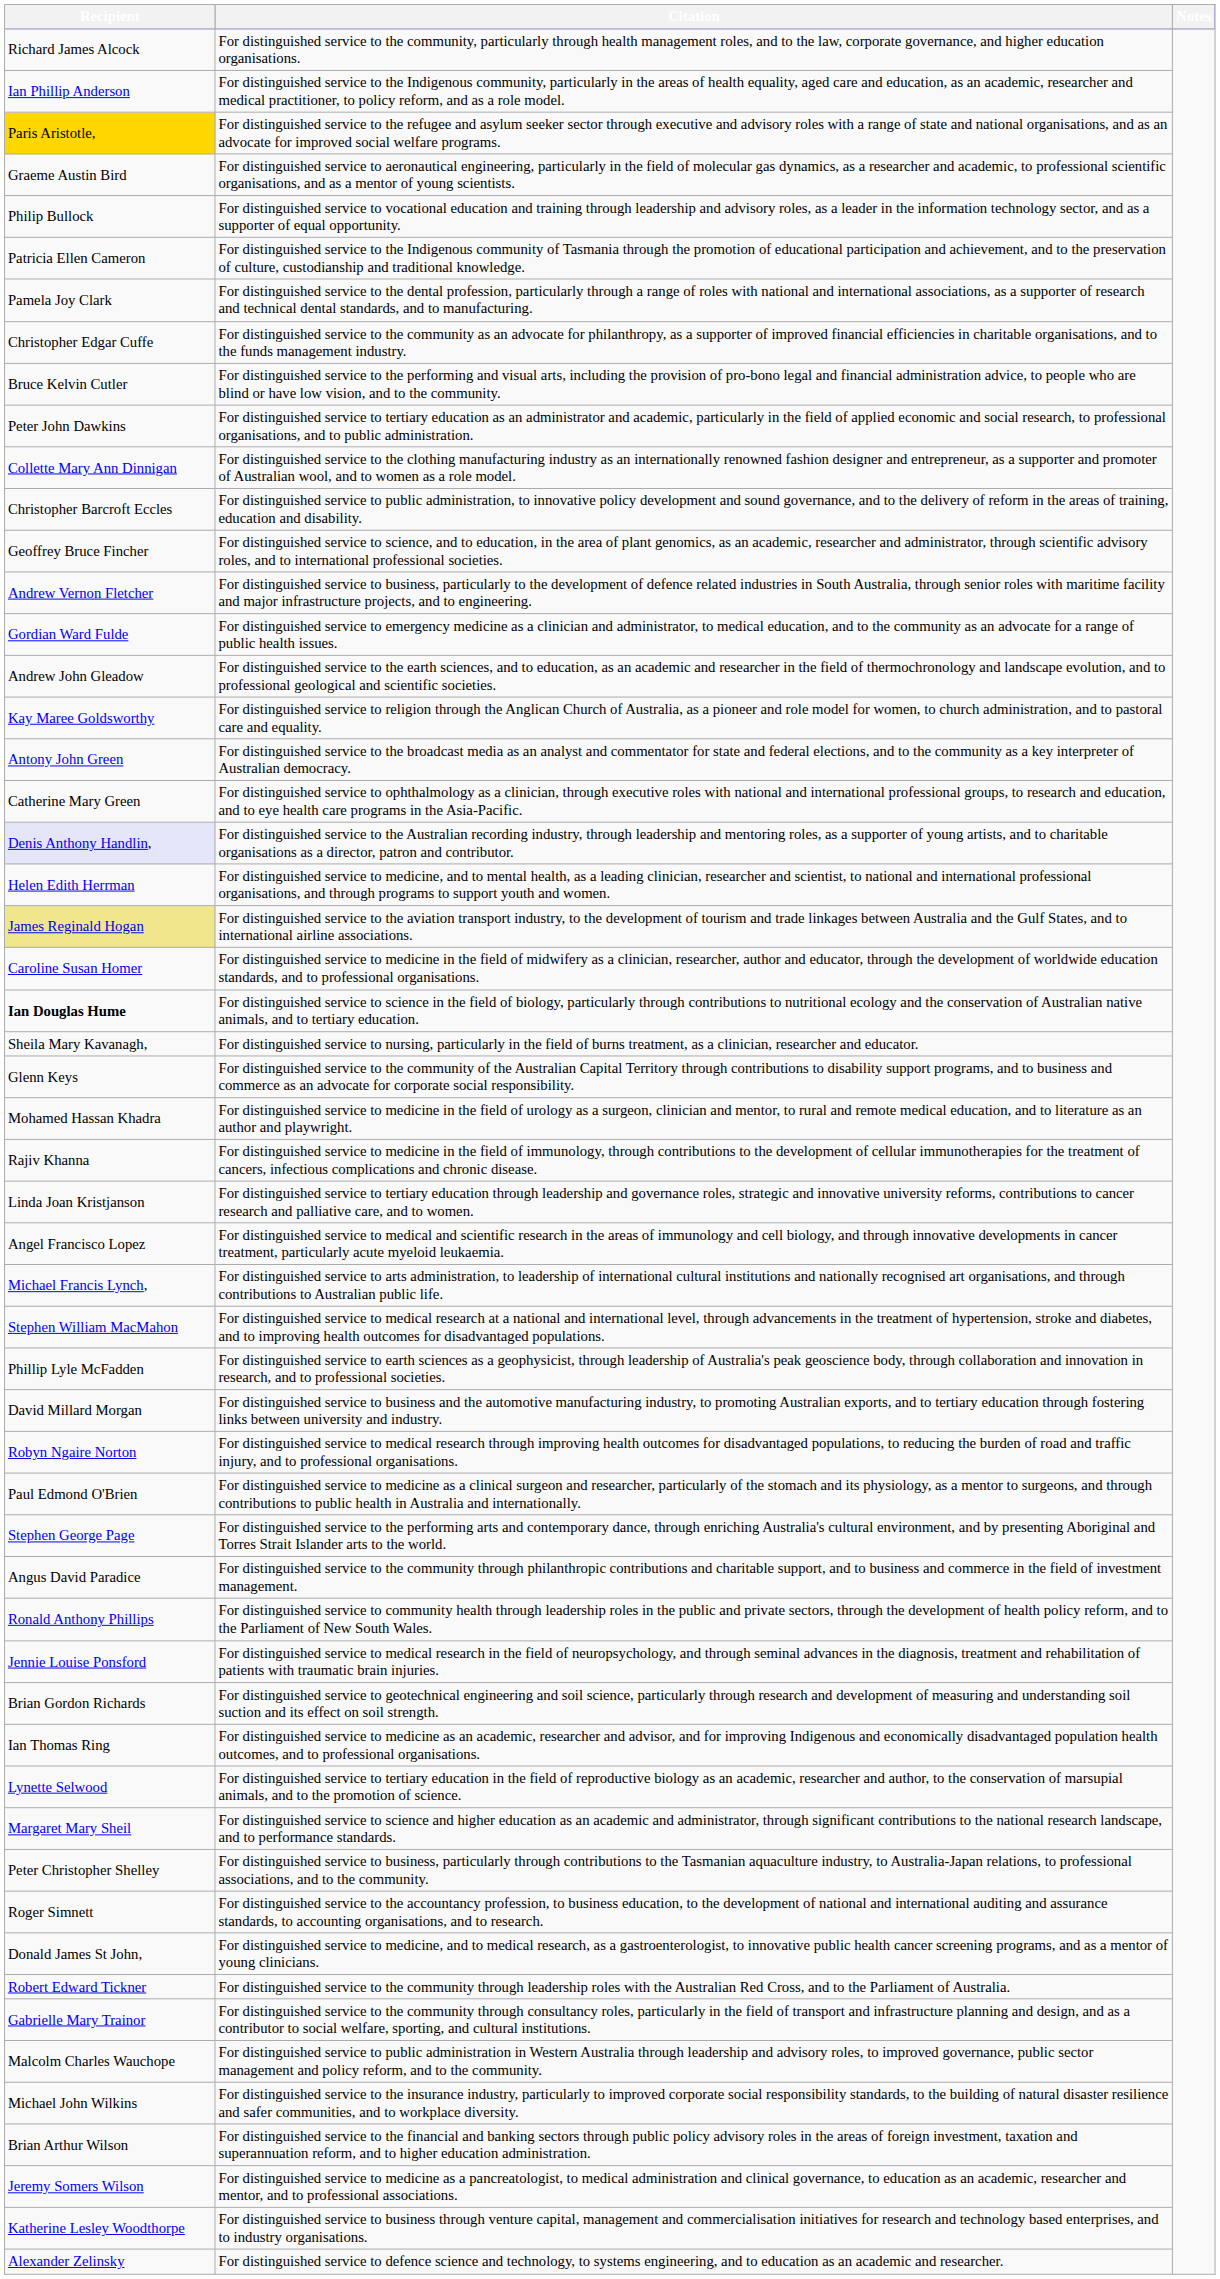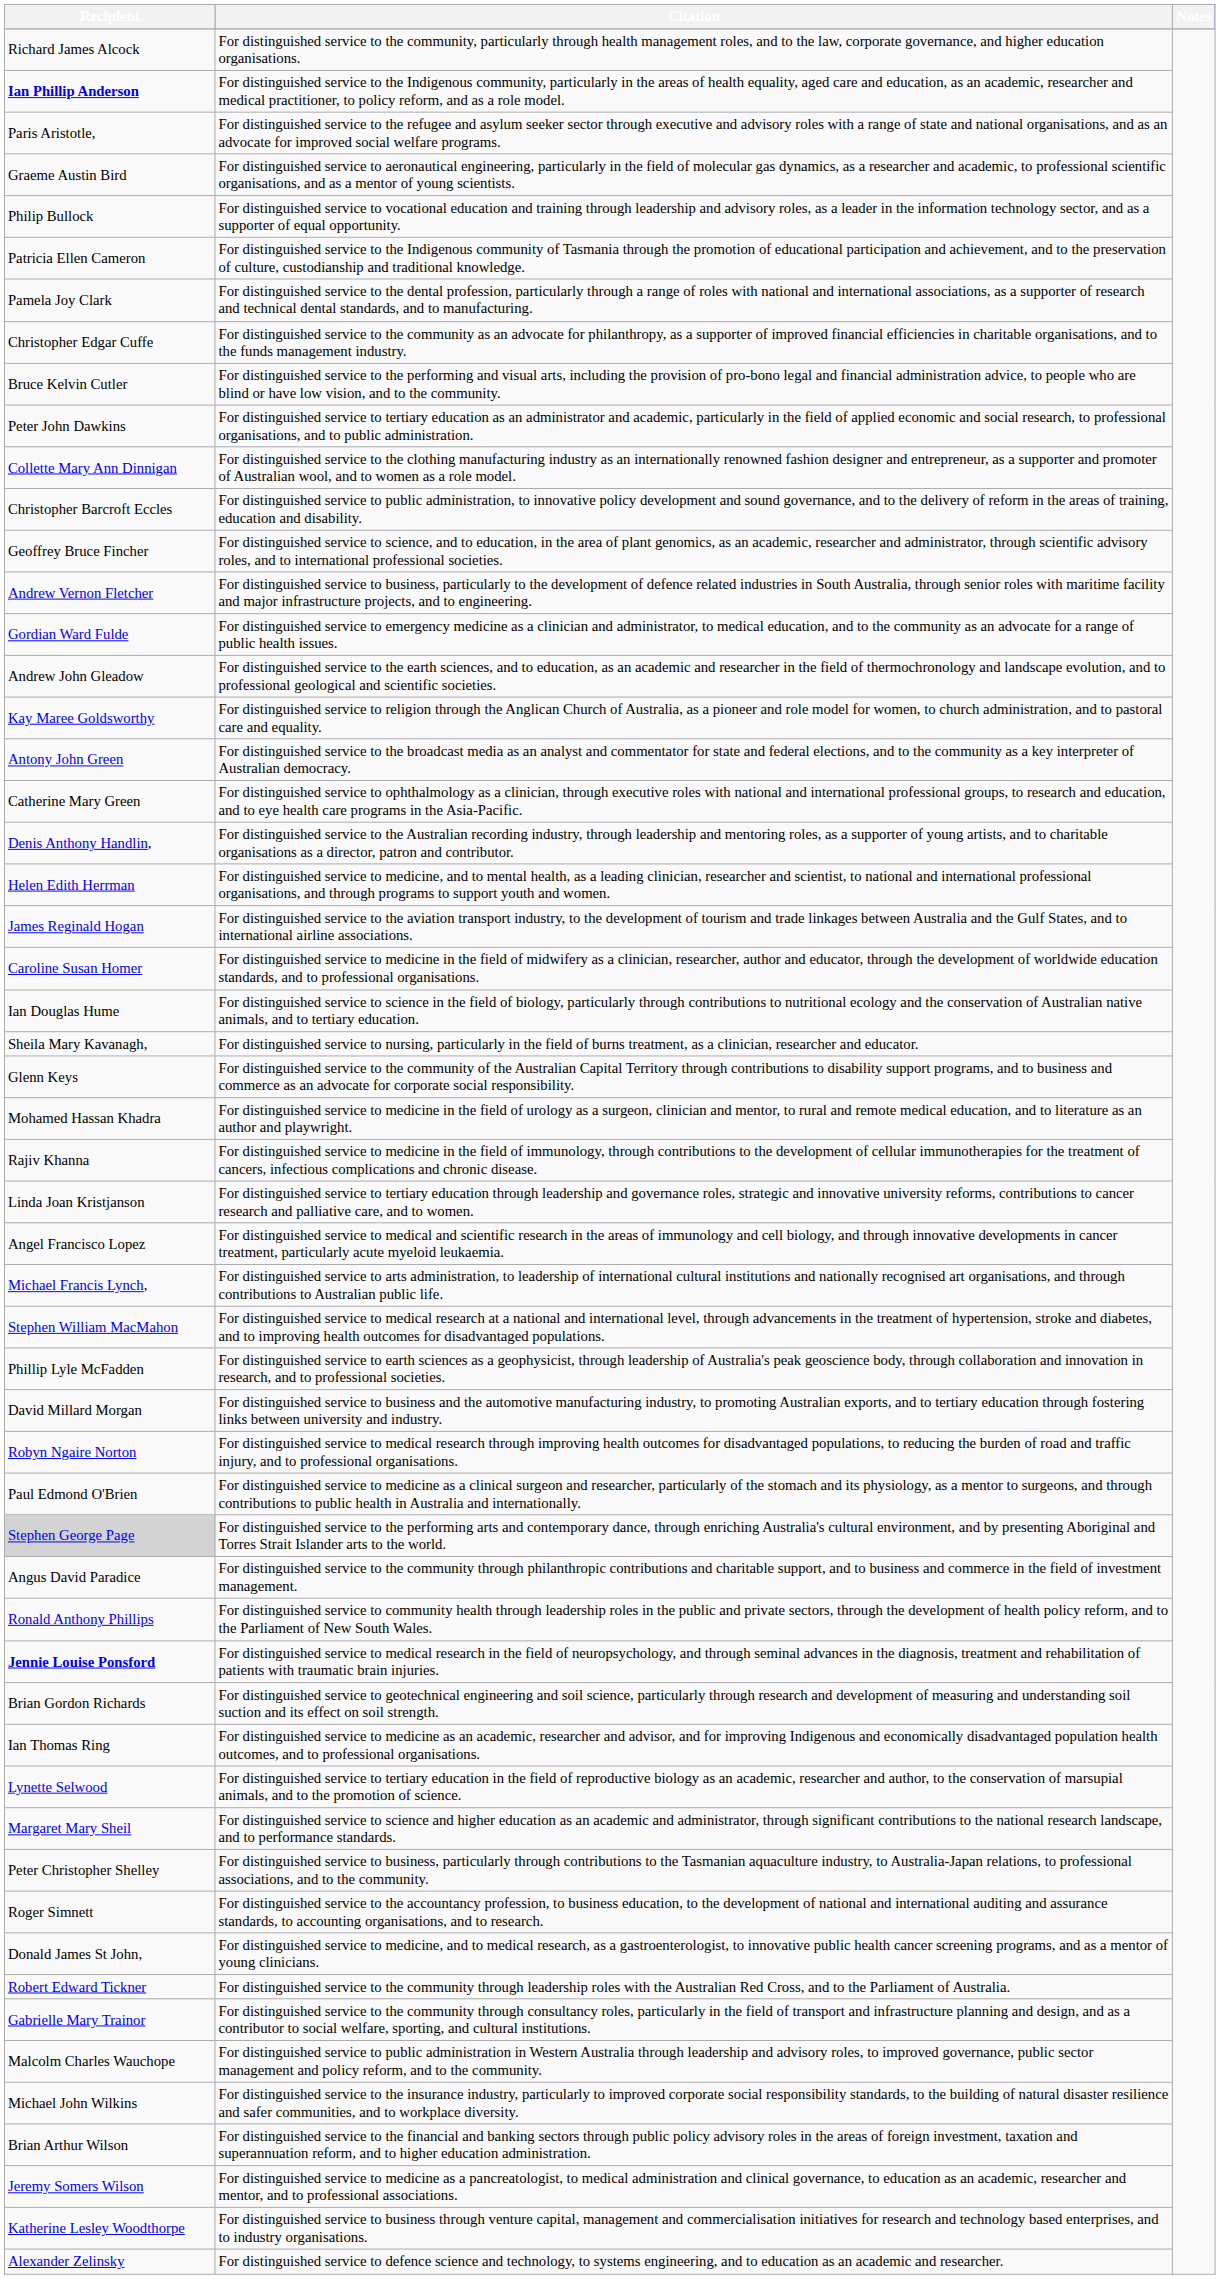(69, 91) normal -> (73, 91) bold
(52, 133) gold background -> (52, 133) no background
(80, 843) lavender background -> (80, 843) no background
(76, 927) khaki background -> (76, 927) no background
(67, 1010) bold -> (64, 1010) normal
(71, 1536) no background -> (71, 1536) lightgrey background
(77, 1661) normal -> (82, 1661) bold
